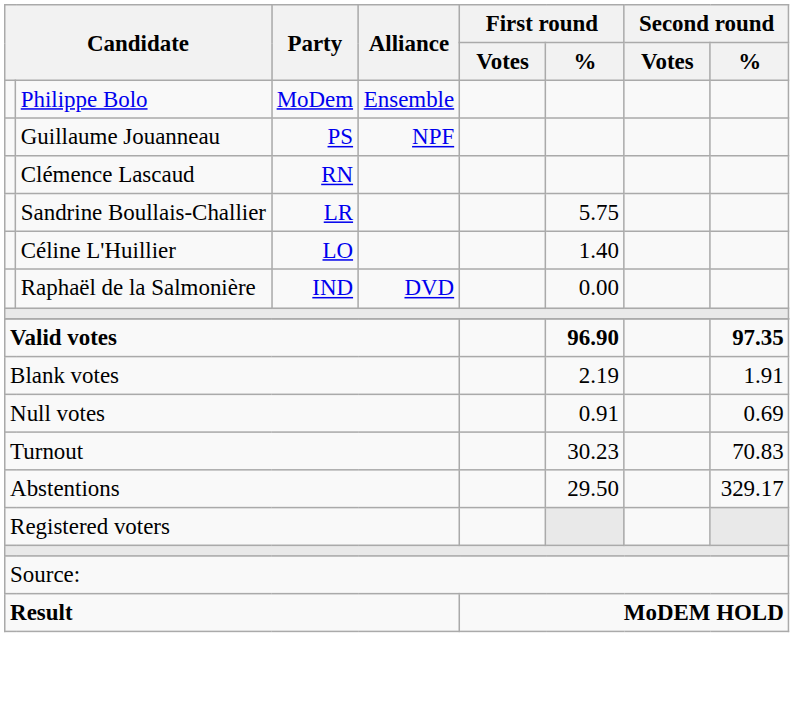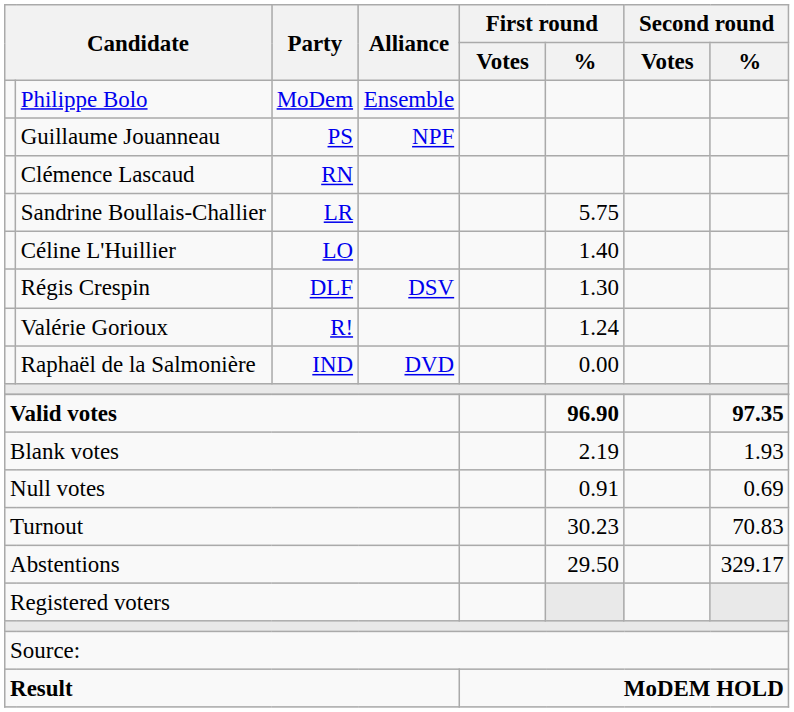+ row: (85, 288)
+ row: (94, 326)
(764, 374) 1.91 -> (764, 450) 1.93
